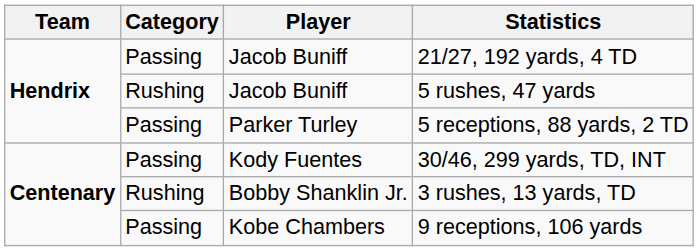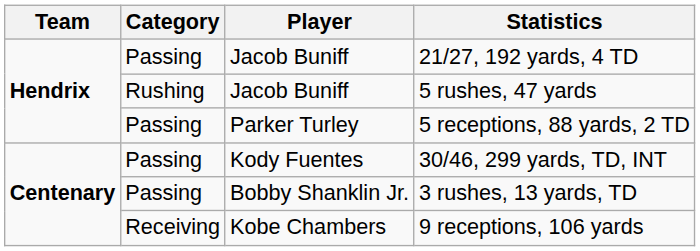(165, 193) Rushing -> (164, 193) Passing
(164, 227) Passing -> (173, 227) Receiving
